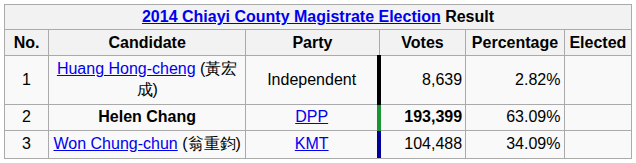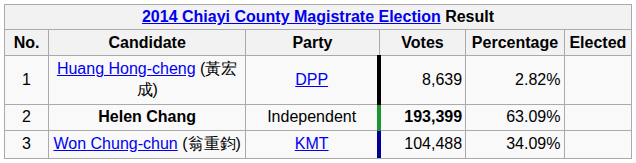(312, 79) Independent -> (312, 79) DPP
(312, 117) DPP -> (312, 117) Independent
